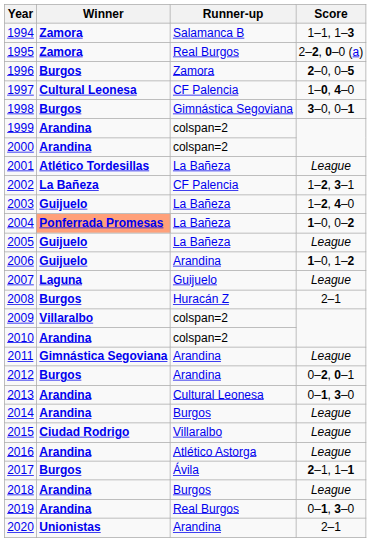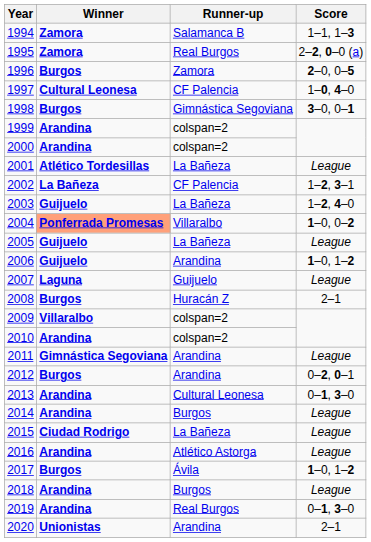(202, 223) La Bañeza -> (198, 223) Villaralbo
(198, 432) Villaralbo -> (202, 432) La Bañeza
(331, 470) 2–1, 1–1 -> (331, 470) 1–0, 1–2
